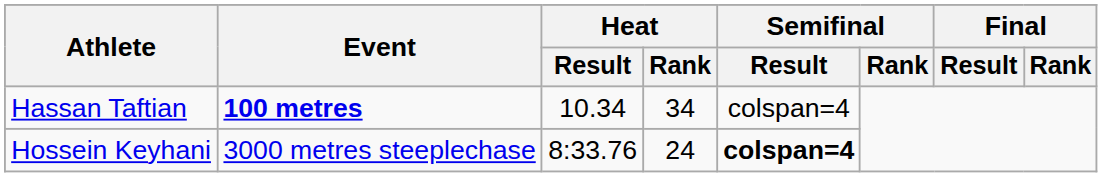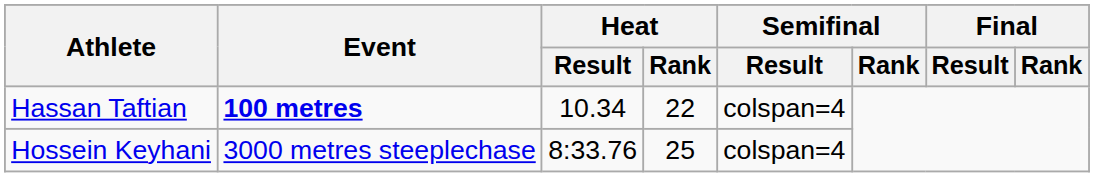(680, 108) 34 -> (680, 108) 22
(680, 150) 24 -> (680, 150) 25
(789, 150) bold -> (784, 150) normal
